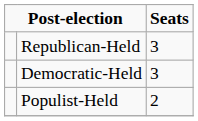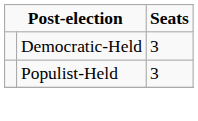- row: (81, 45)
(154, 101) 2 -> (154, 73) 3
